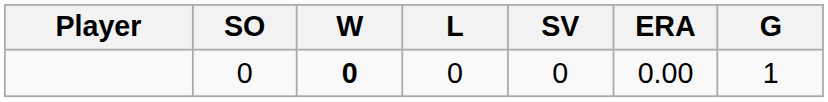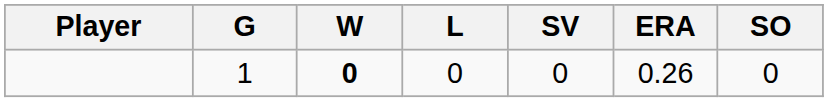columns swapped: (771, 27) <-> (245, 27)
(666, 72) 0.00 -> (666, 72) 0.26
